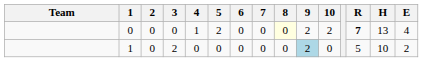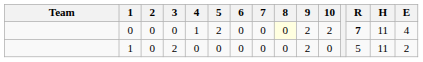(383, 30) 13 -> (383, 30) 11
(307, 48) lightblue background -> (307, 48) no background
(383, 48) 10 -> (383, 48) 11
